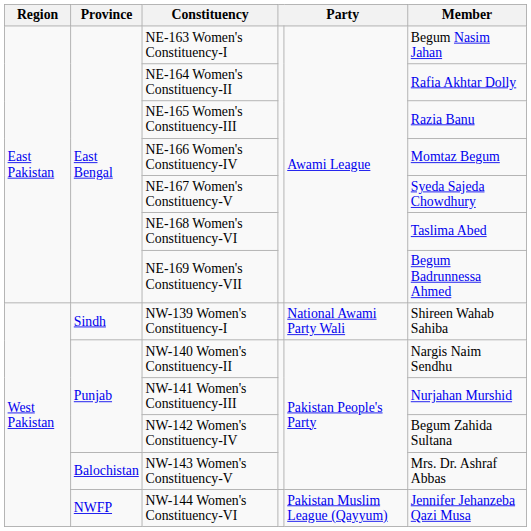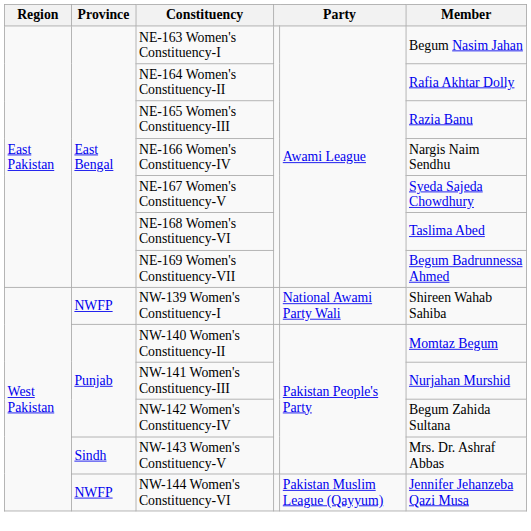(455, 156) Momtaz Begum -> (444, 156) Nargis Naim Sendhu
(90, 321) Sindh -> (94, 306) NWFP
(446, 358) Nargis Naim Sendhu -> (454, 343) Momtaz Begum
(106, 470) Balochistan -> (90, 455) Sindh
